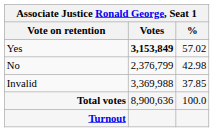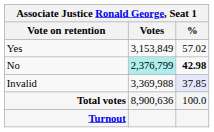(152, 48) bold -> (152, 48) normal
(152, 66) no background -> (152, 66) paleturquoise background
(194, 66) normal -> (194, 66) bold
(194, 83) no background -> (194, 83) lavender background
